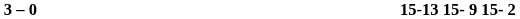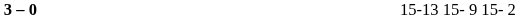(458, 9) bold -> (458, 9) normal
